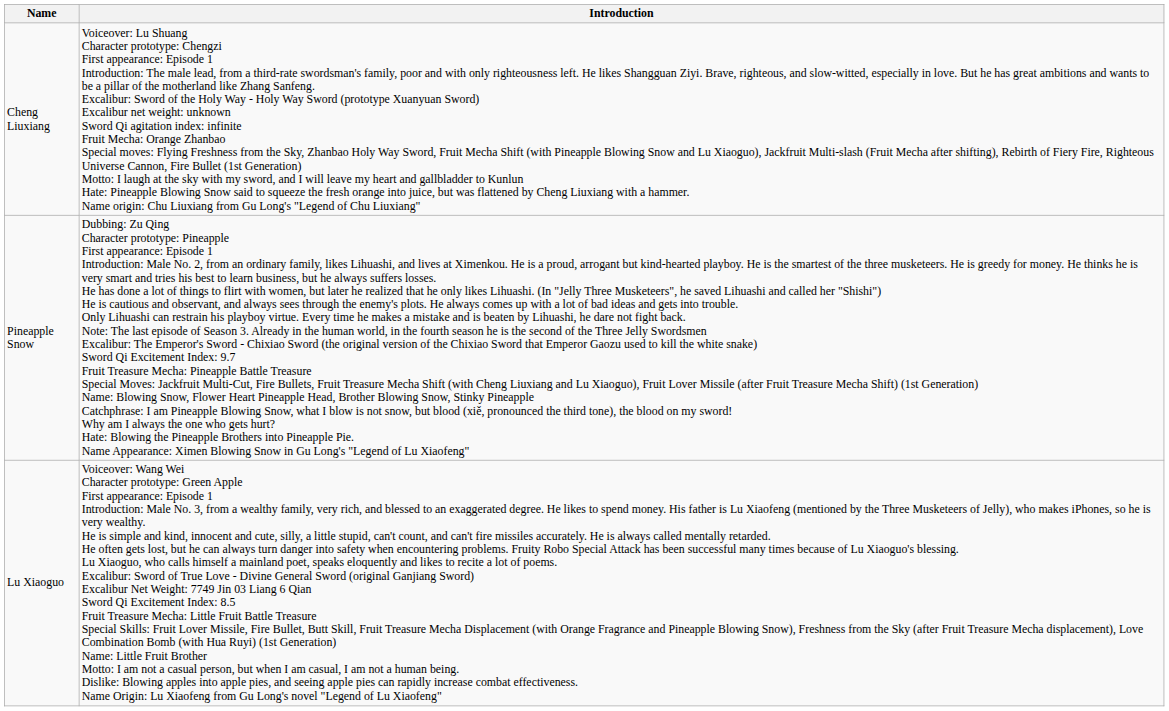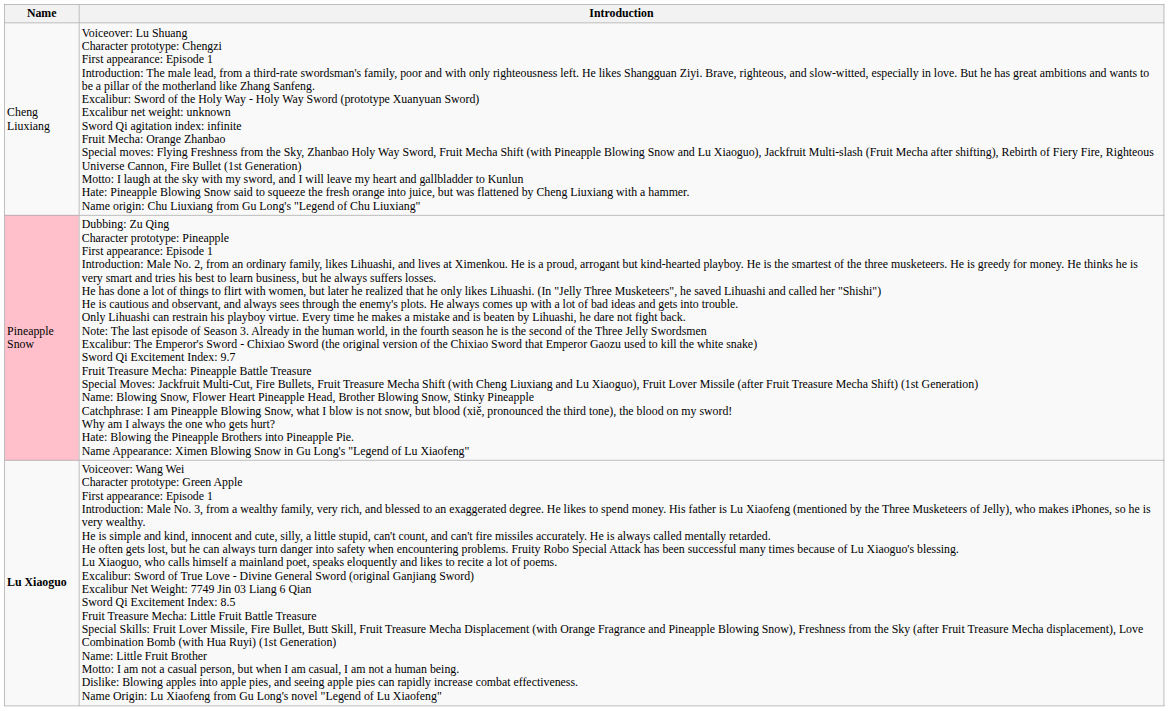(30, 337) no background -> (30, 337) pink background
(36, 583) normal -> (37, 583) bold
